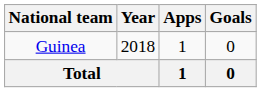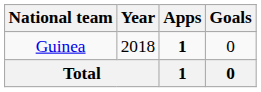(182, 45) normal -> (182, 45) bold
